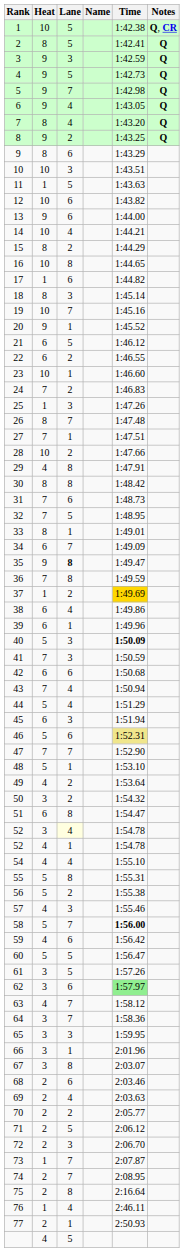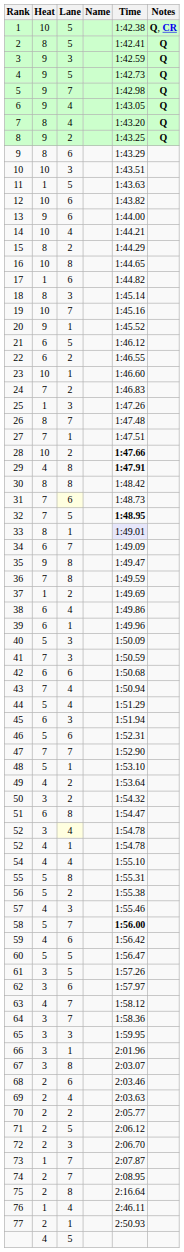(130, 452) normal -> (130, 452) bold
(130, 468) normal -> (130, 468) bold
(70, 500) no background -> (70, 500) lightyellow background
(130, 515) normal -> (130, 515) bold
(130, 531) no background -> (130, 531) lavender background
(70, 563) bold -> (70, 563) normal
(130, 594) gold background -> (130, 594) no background
(130, 641) bold -> (130, 641) normal
(130, 736) khaki background -> (130, 736) no background
(130, 987) lightgreen background -> (130, 987) no background
